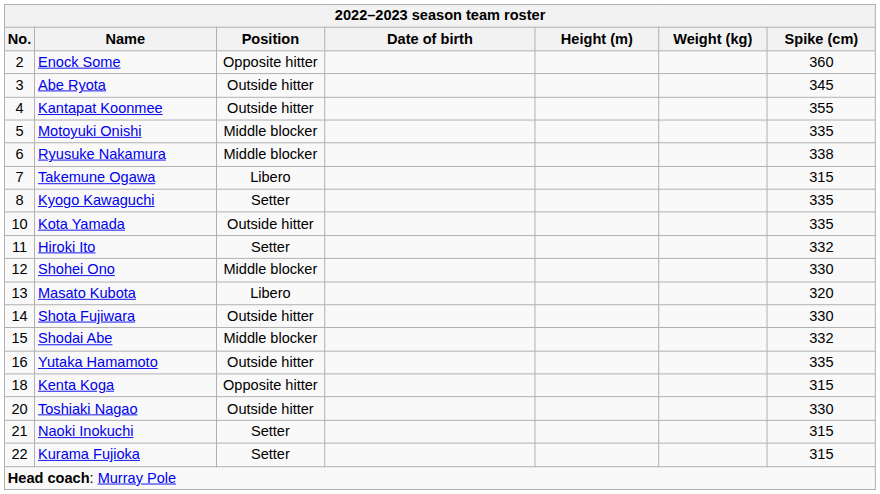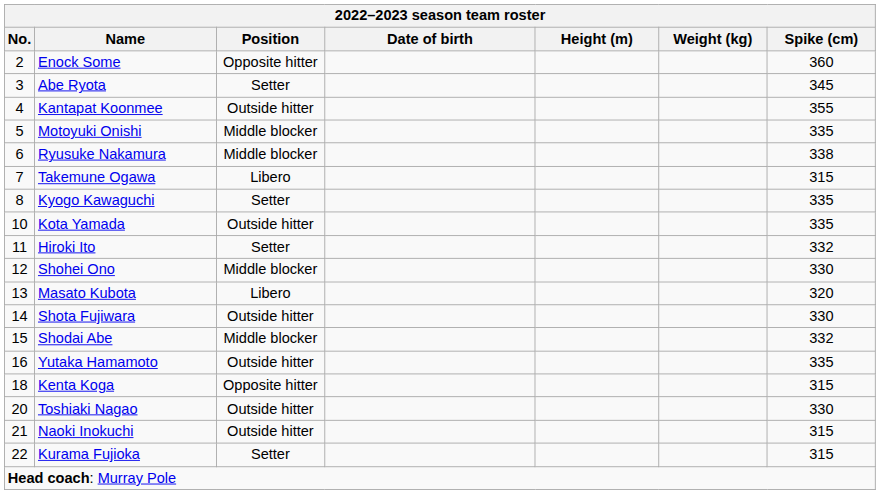(270, 85) Outside hitter -> (270, 85) Setter
(270, 431) Setter -> (270, 431) Outside hitter
